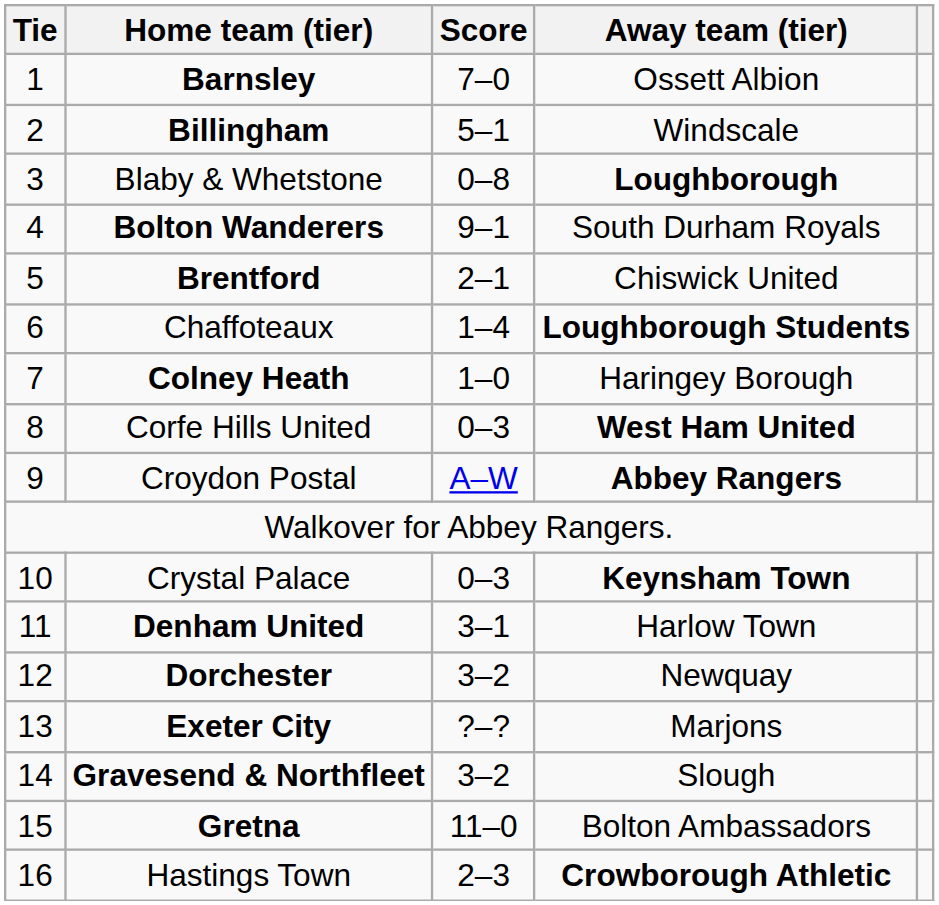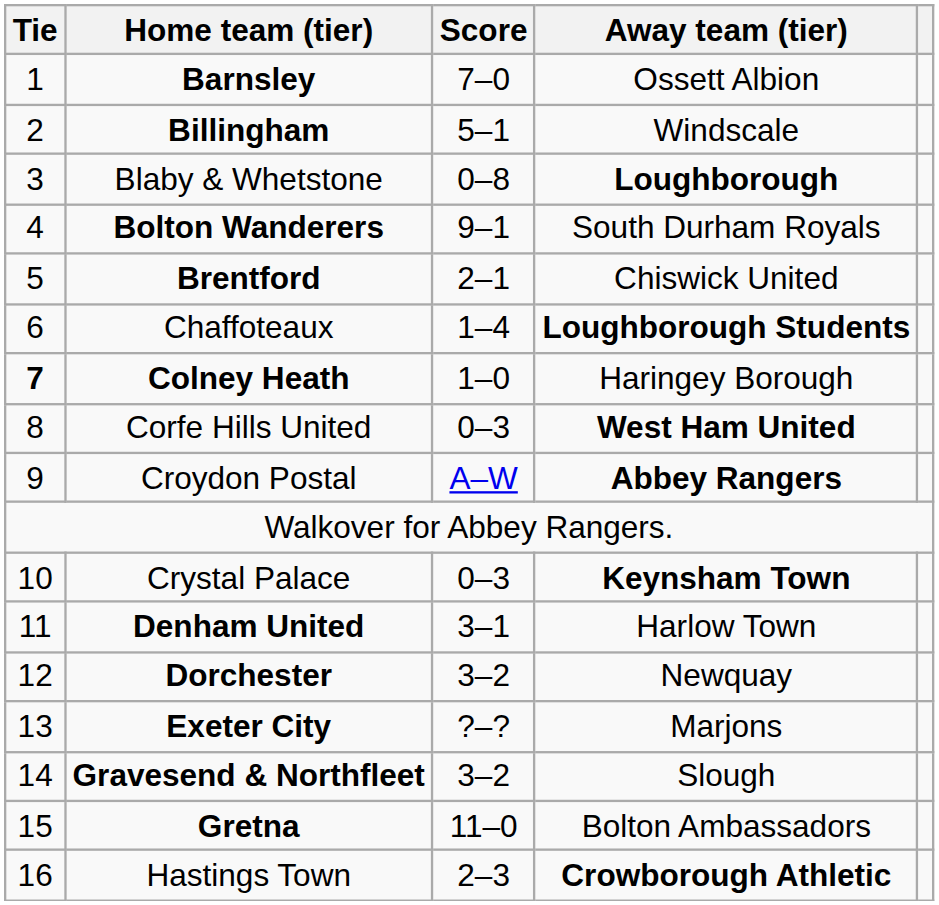(35, 378) normal -> (35, 378) bold
